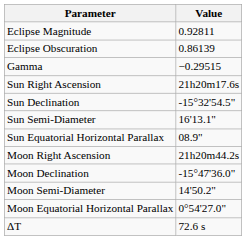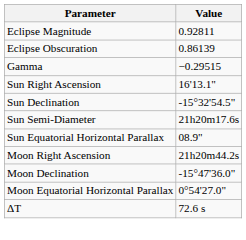(209, 84) 21h20m17.6s -> (197, 84) 16'13.1"
(197, 119) 16'13.1" -> (209, 119) 21h20m17.6s
- row: (56, 191)
